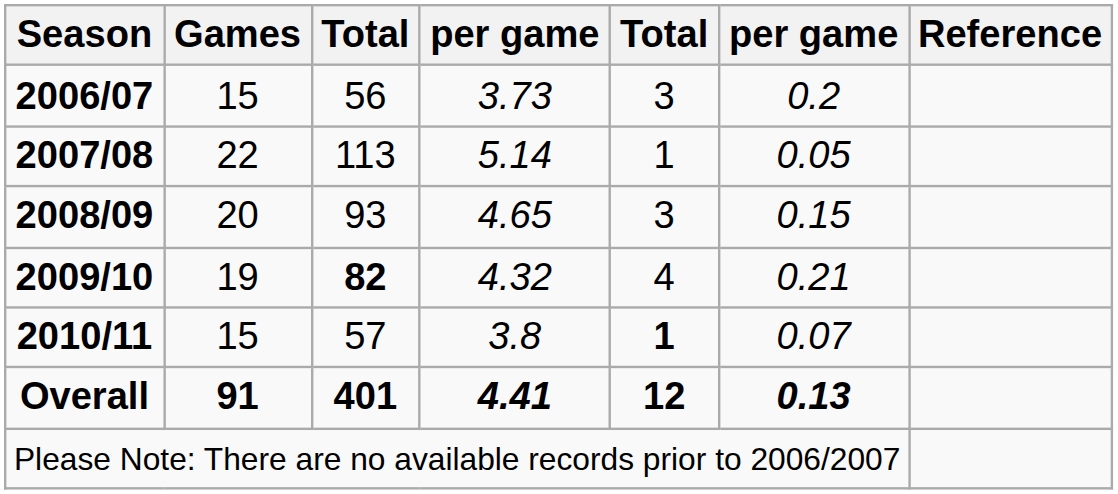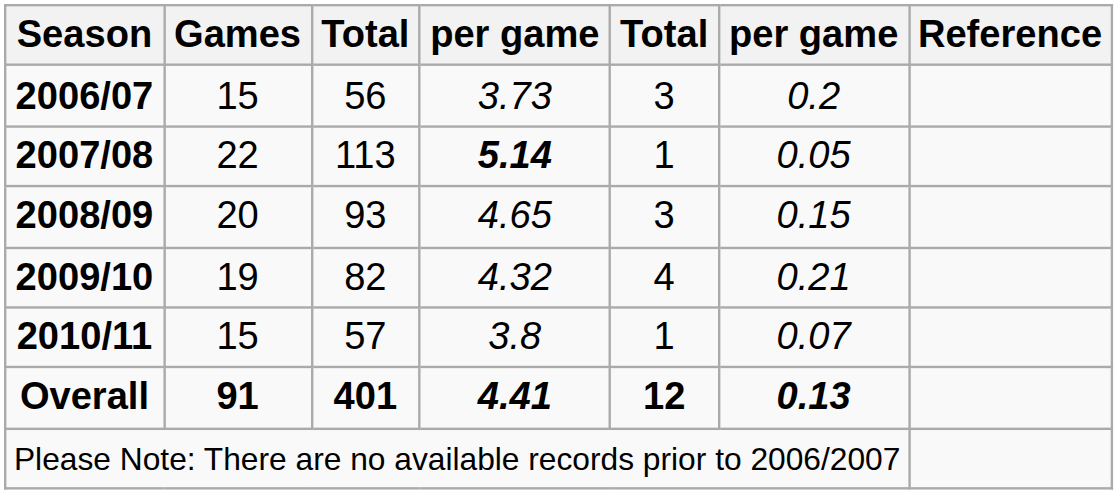(515, 155) normal -> (515, 155) bold
(365, 276) bold -> (365, 276) normal
(664, 336) bold -> (664, 336) normal
